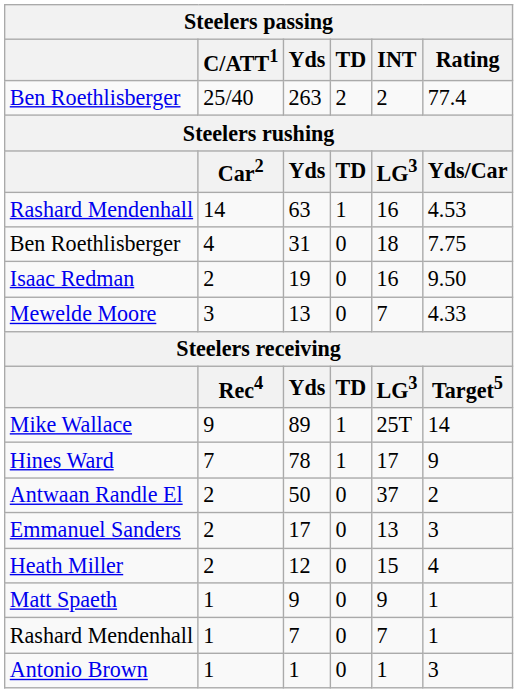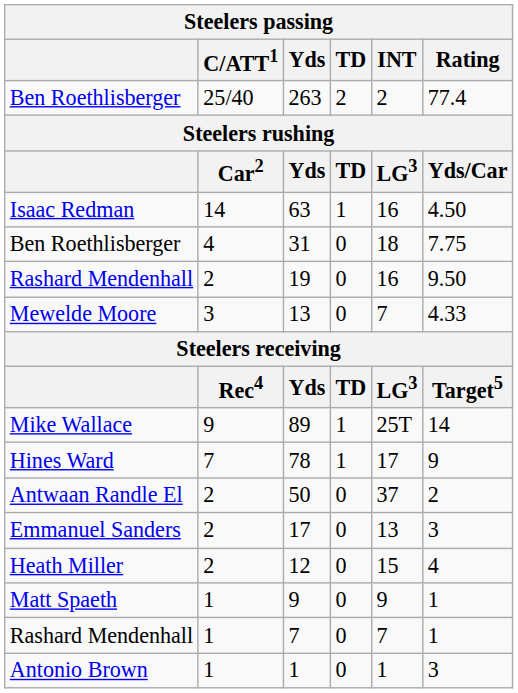(101, 209) Rashard Mendenhall -> (72, 209) Isaac Redman
(447, 209) 4.53 -> (447, 209) 4.50
(72, 279) Isaac Redman -> (101, 279) Rashard Mendenhall
